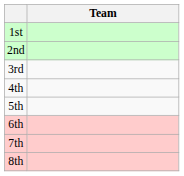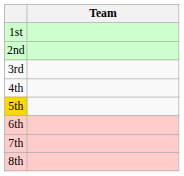(16, 106) no background -> (16, 106) gold background
